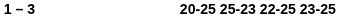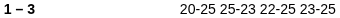(258, 9) bold -> (258, 9) normal
